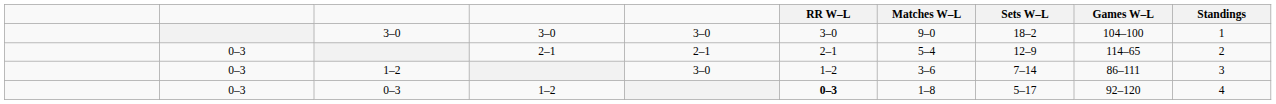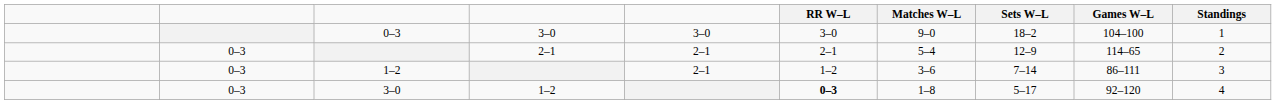(392, 33) 3–0 -> (392, 33) 0–3
(702, 71) 3–0 -> (702, 71) 2–1
(392, 90) 0–3 -> (392, 90) 3–0
